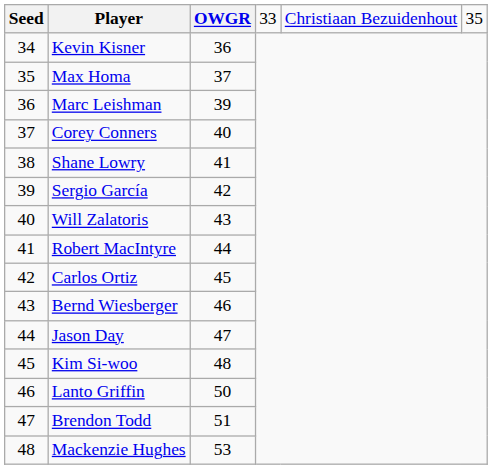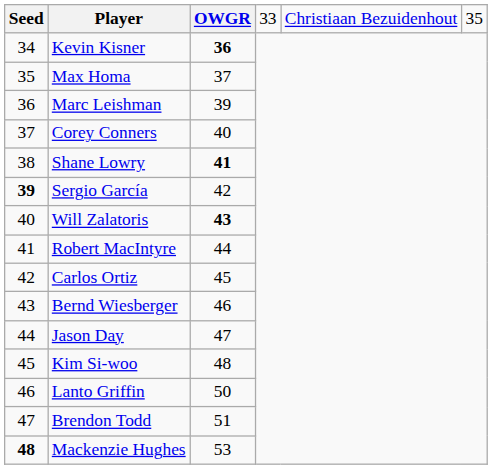(222, 47) normal -> (222, 47) bold
(222, 162) normal -> (222, 162) bold
(26, 190) normal -> (26, 190) bold
(222, 219) normal -> (222, 219) bold
(26, 449) normal -> (26, 449) bold
